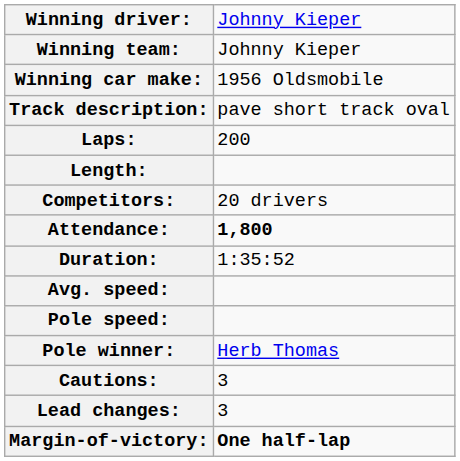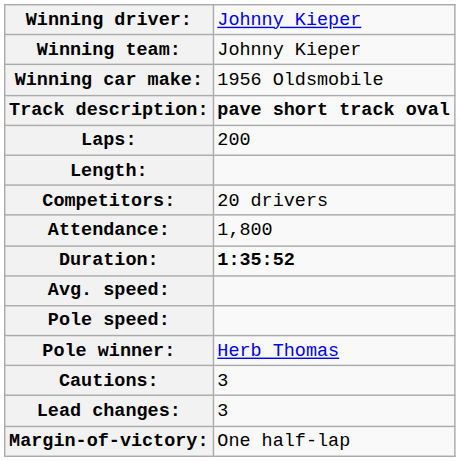(334, 110) normal -> (334, 110) bold
(245, 230) bold -> (245, 230) normal
(256, 260) normal -> (256, 260) bold
(284, 441) bold -> (284, 441) normal
